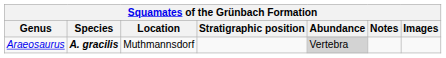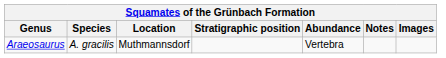(94, 45) bold -> (92, 45) normal
(329, 45) lightgrey background -> (324, 45) no background
